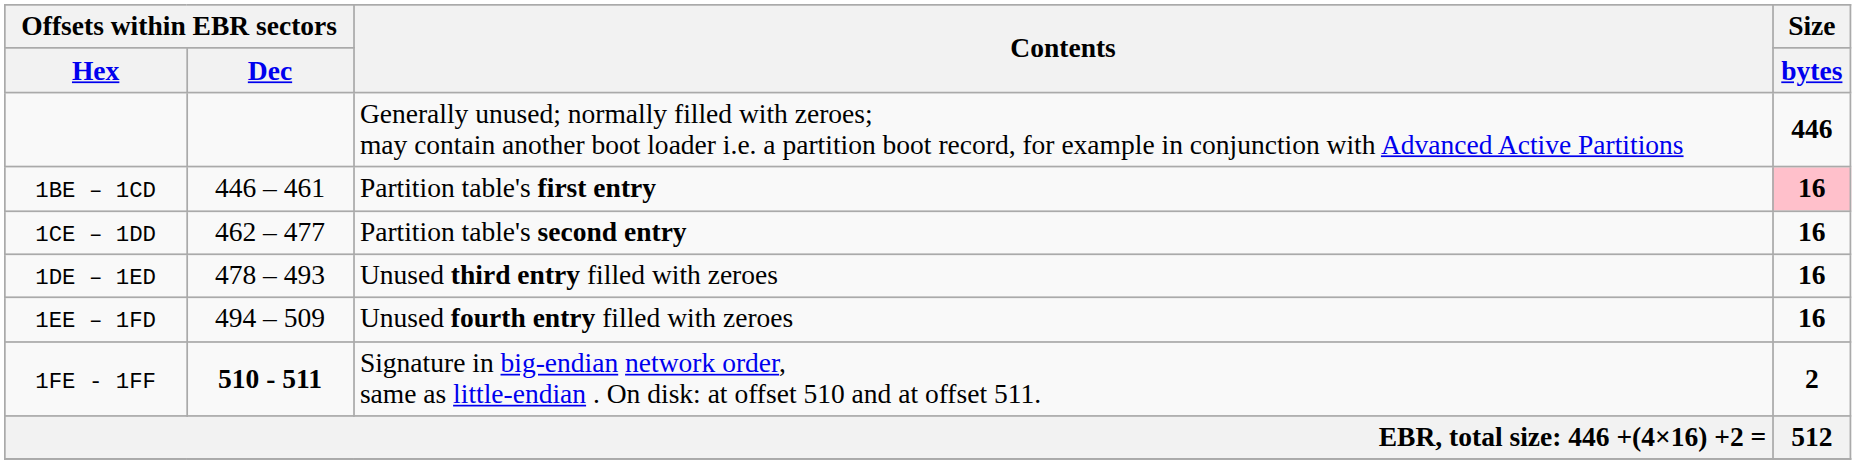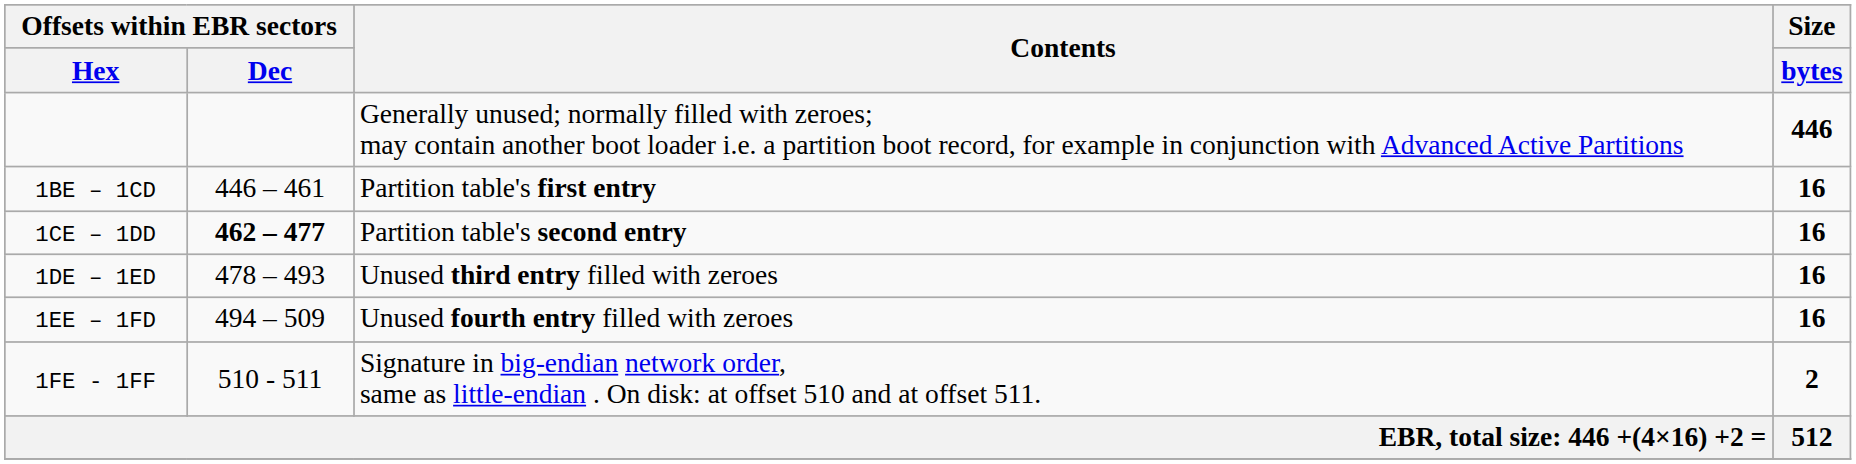(1812, 188) pink background -> (1812, 188) no background
(270, 231) normal -> (270, 231) bold
(270, 378) bold -> (270, 378) normal
